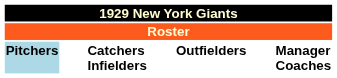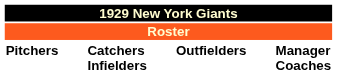(32, 50) lightblue background -> (32, 50) no background
